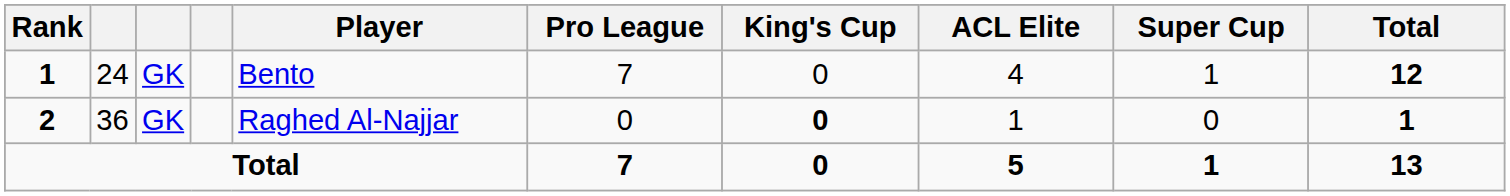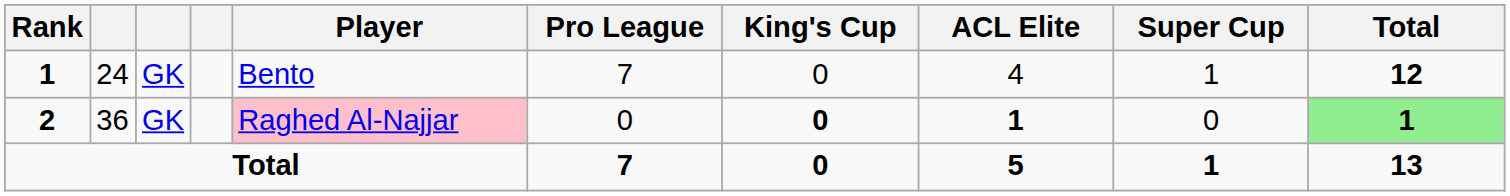(348, 119) no background -> (348, 119) pink background
(1016, 119) normal -> (1016, 119) bold
(1407, 119) no background -> (1407, 119) lightgreen background
